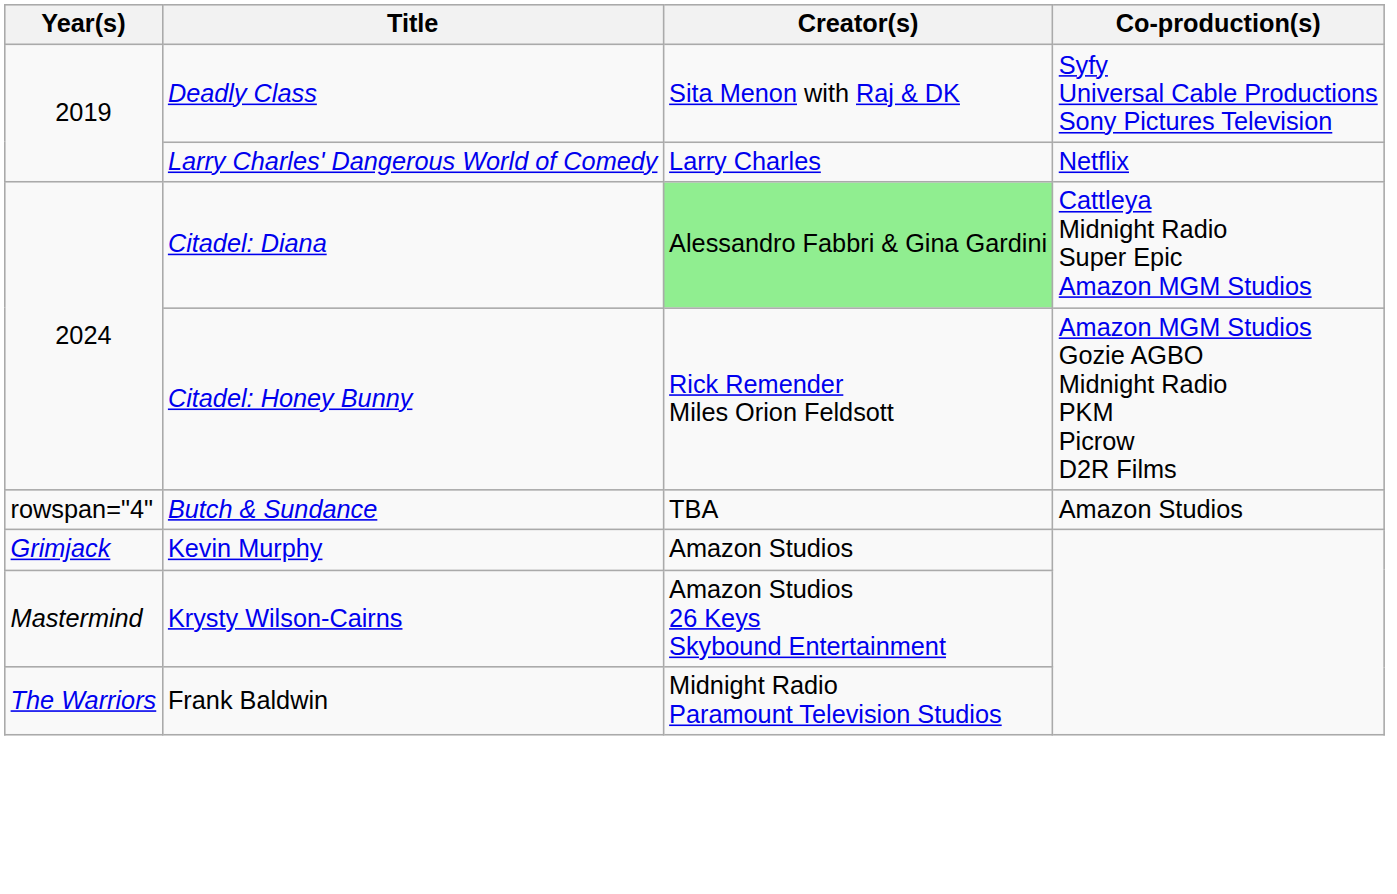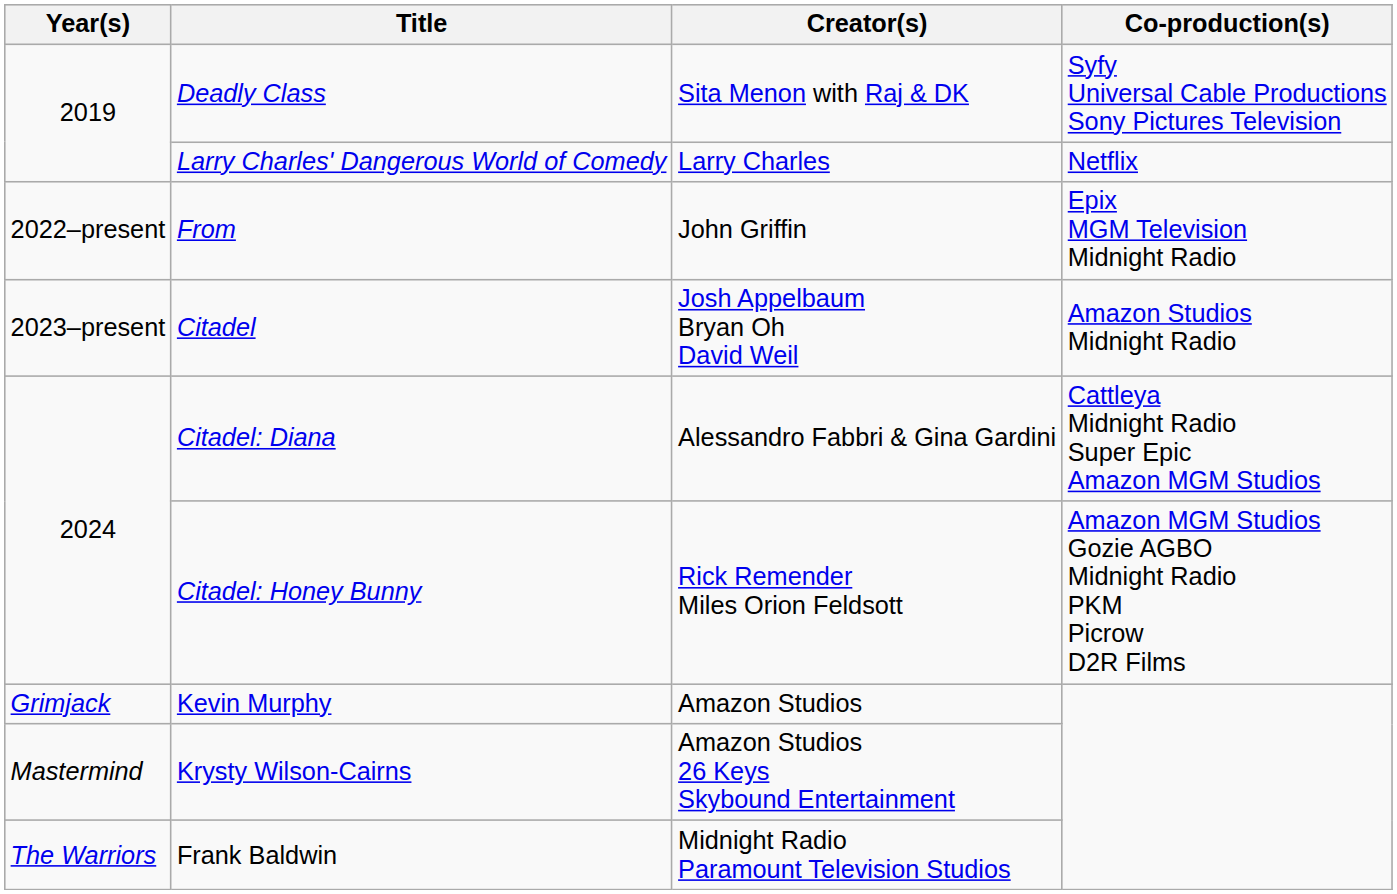+ row: (206, 230)
+ row: (216, 327)
(858, 244) lightgreen background -> (867, 438) no background
- row: (273, 509)
